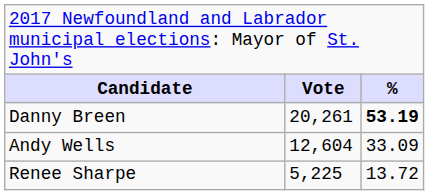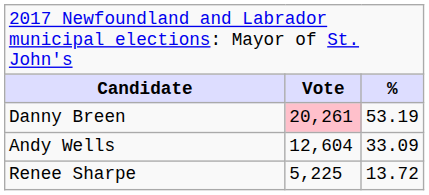(321, 118) no background -> (321, 118) pink background
(392, 118) bold -> (392, 118) normal
